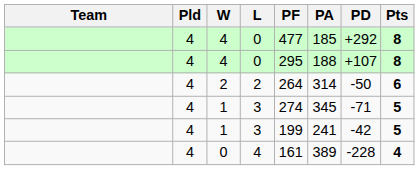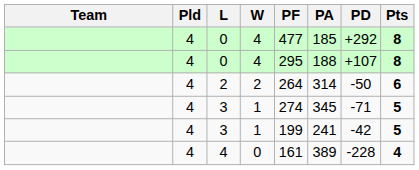columns swapped: (224, 15) <-> (257, 15)
